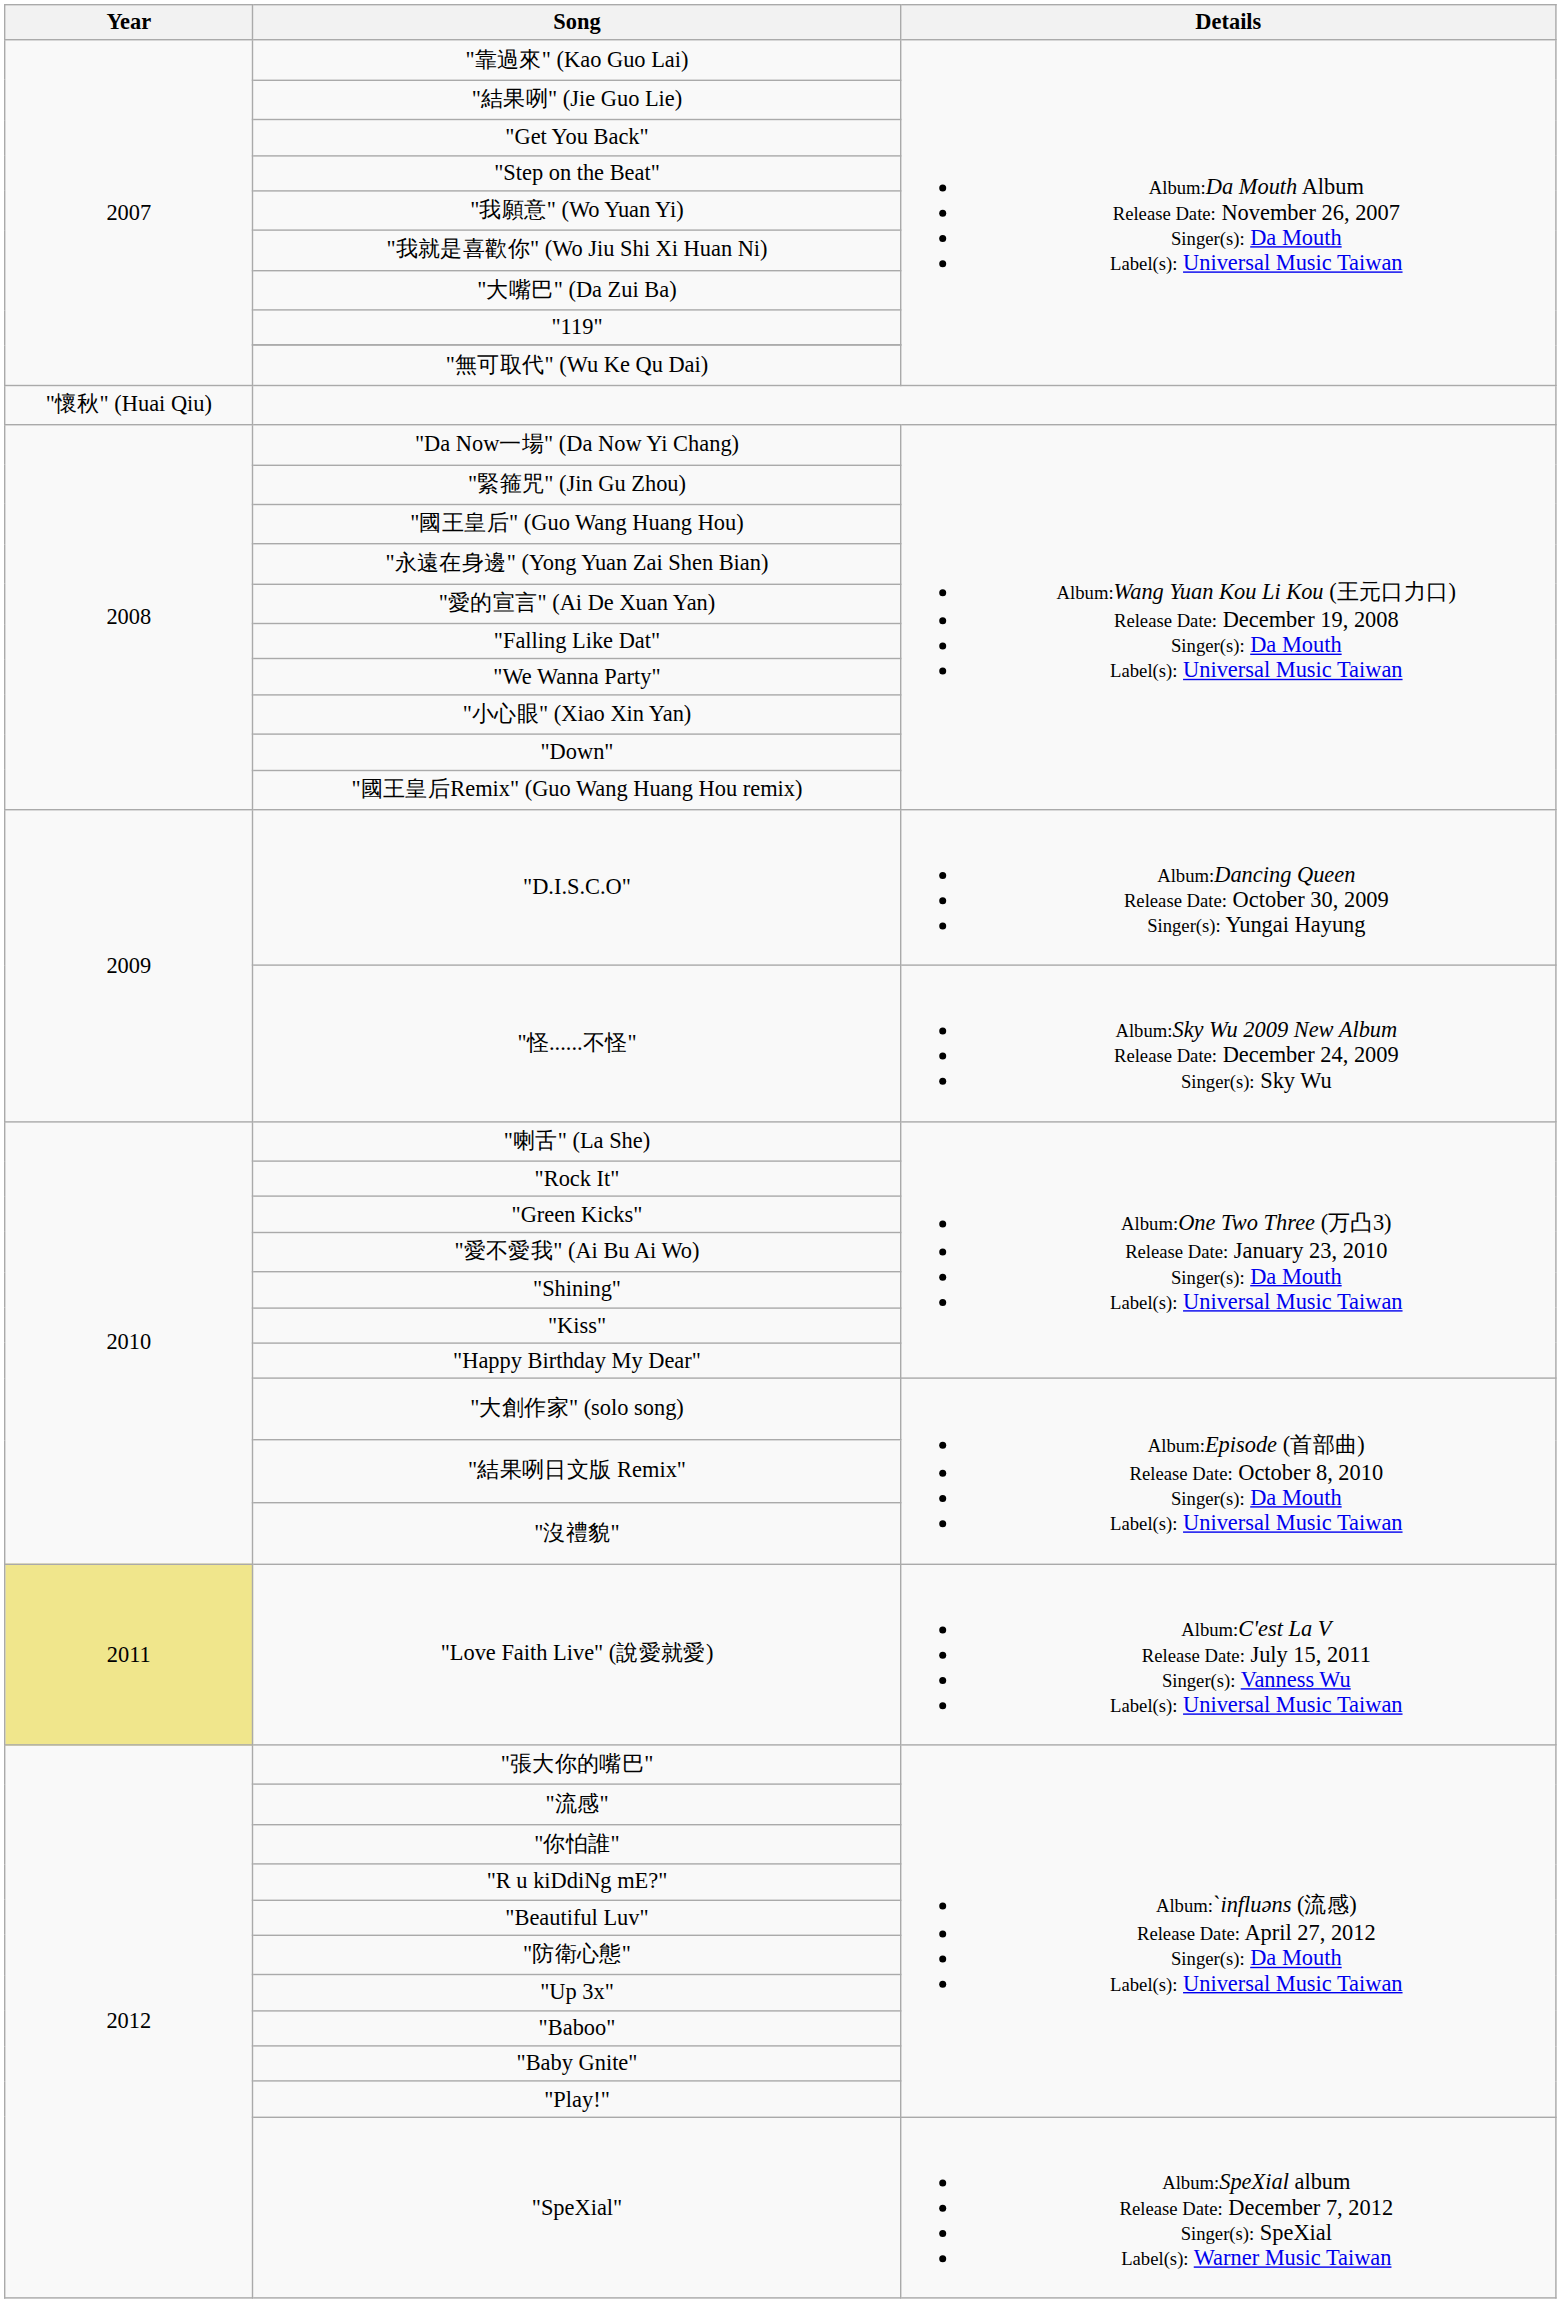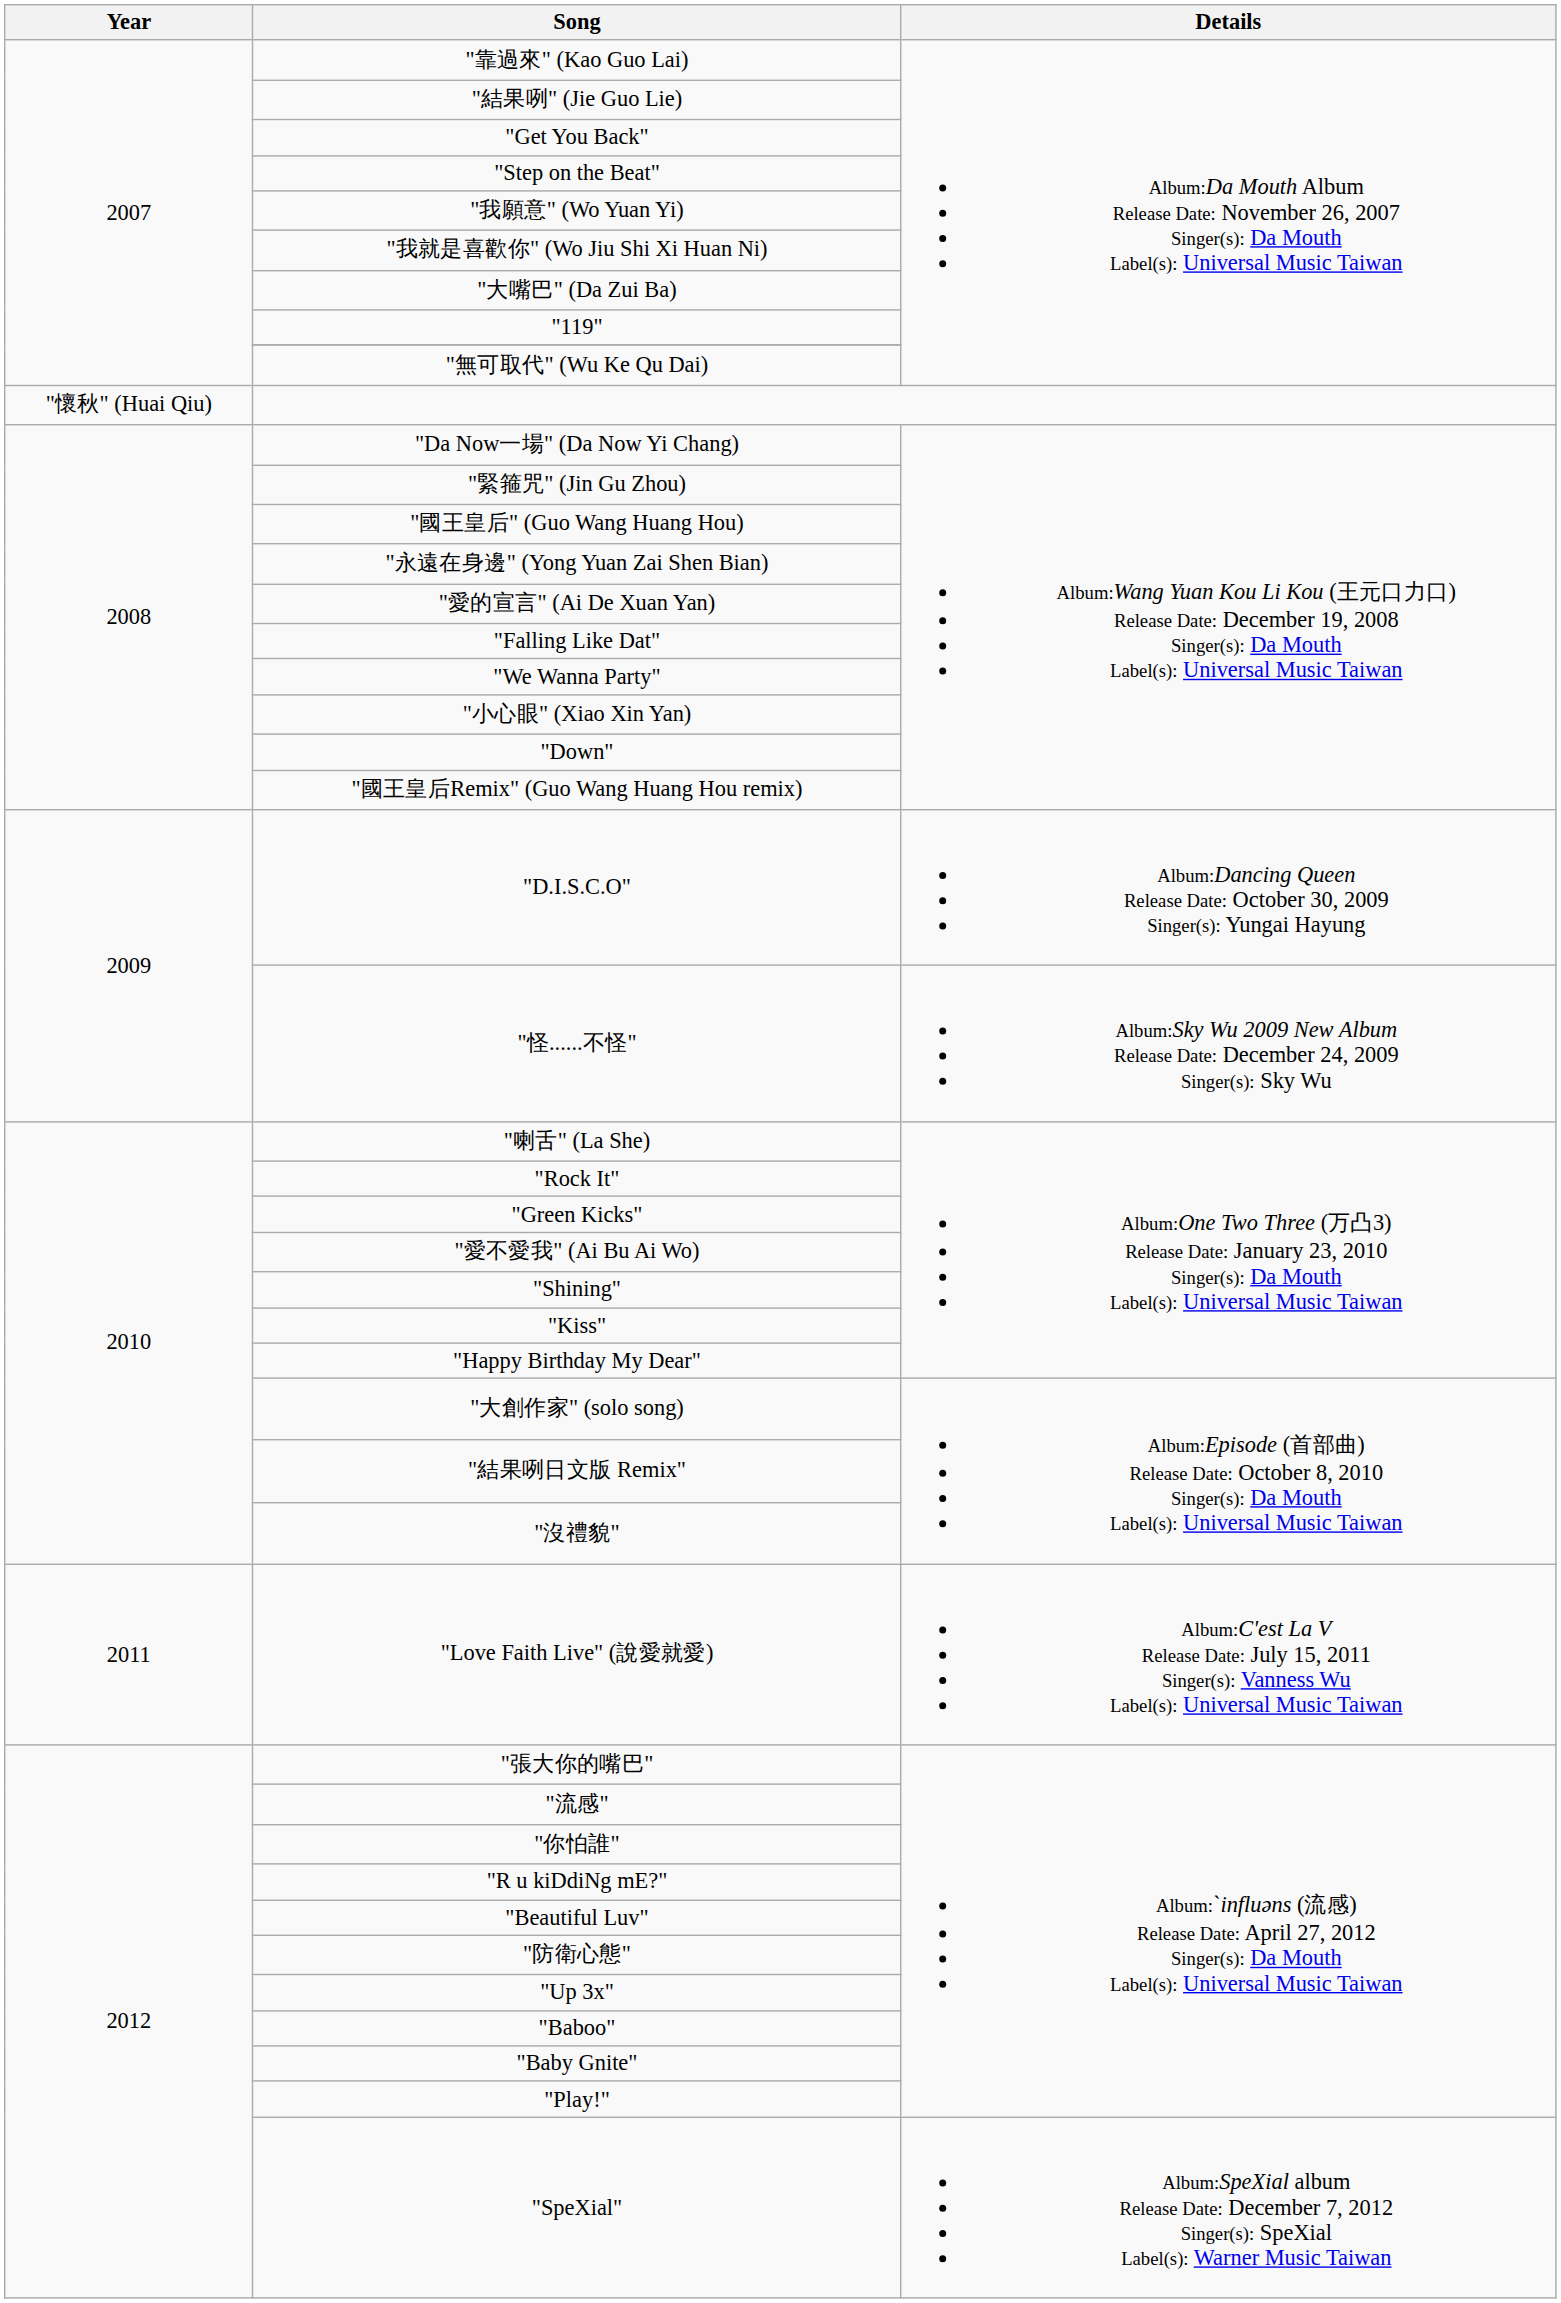(129, 1654) khaki background -> (129, 1654) no background
